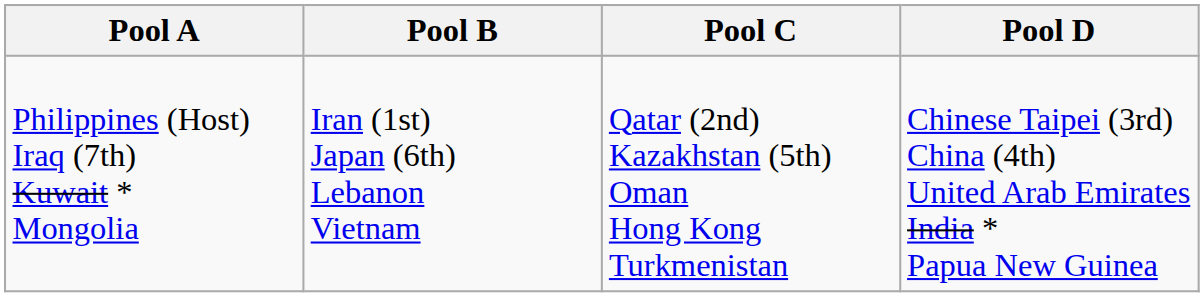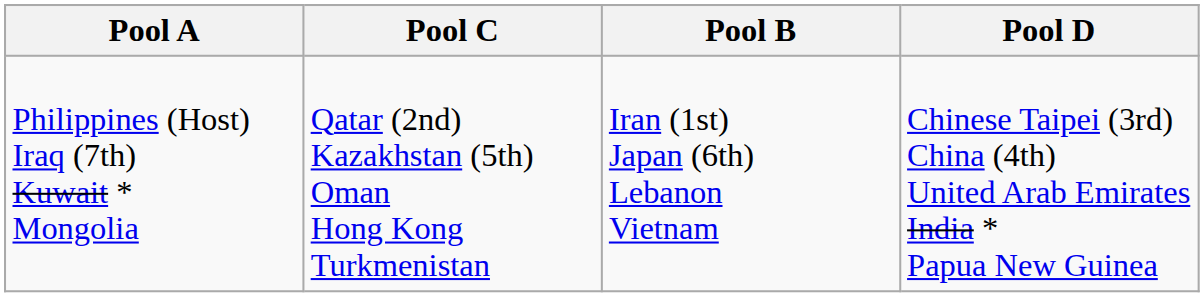columns swapped: (452, 30) <-> (750, 30)
